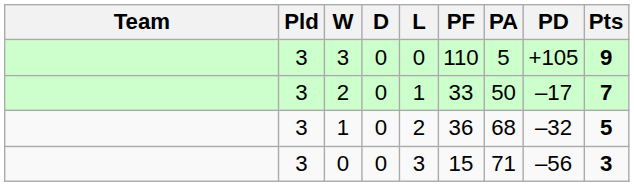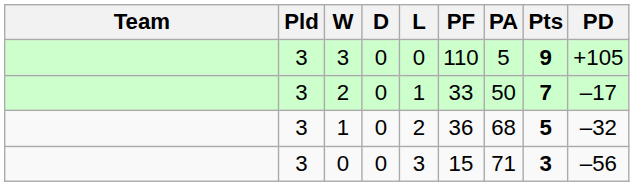columns swapped: (553, 22) <-> (606, 22)
